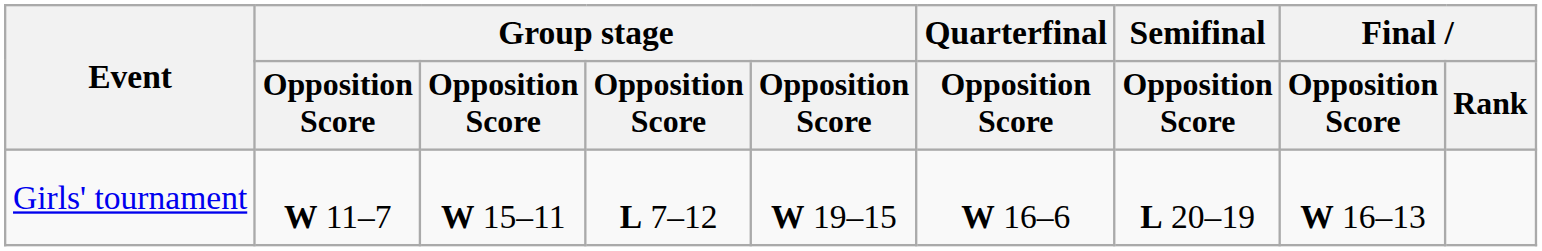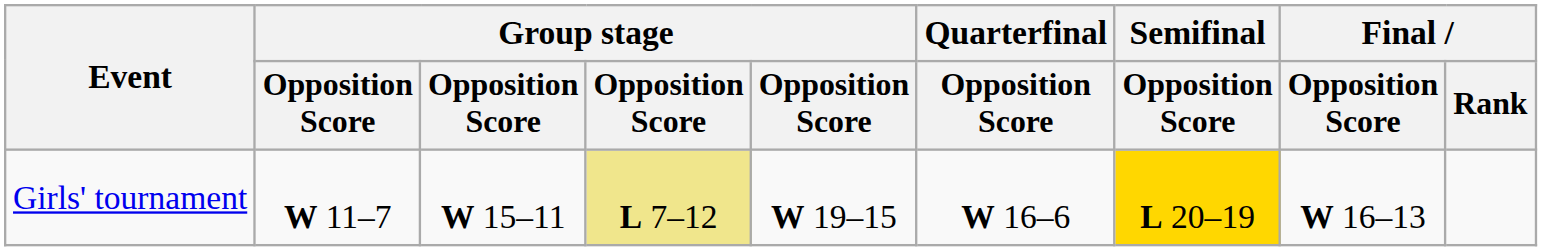(669, 217) no background -> (669, 217) khaki background
(1198, 217) no background -> (1198, 217) gold background
